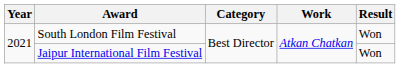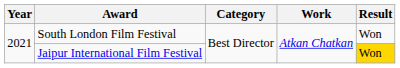(370, 53) no background -> (370, 53) gold background
